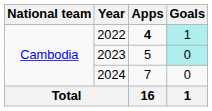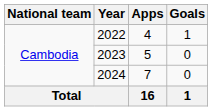(148, 34) bold -> (148, 34) normal
(187, 34) paleturquoise background -> (187, 34) no background
(187, 55) paleturquoise background -> (187, 55) no background
